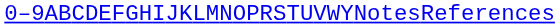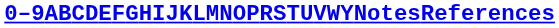(280, 14) normal -> (280, 14) bold
